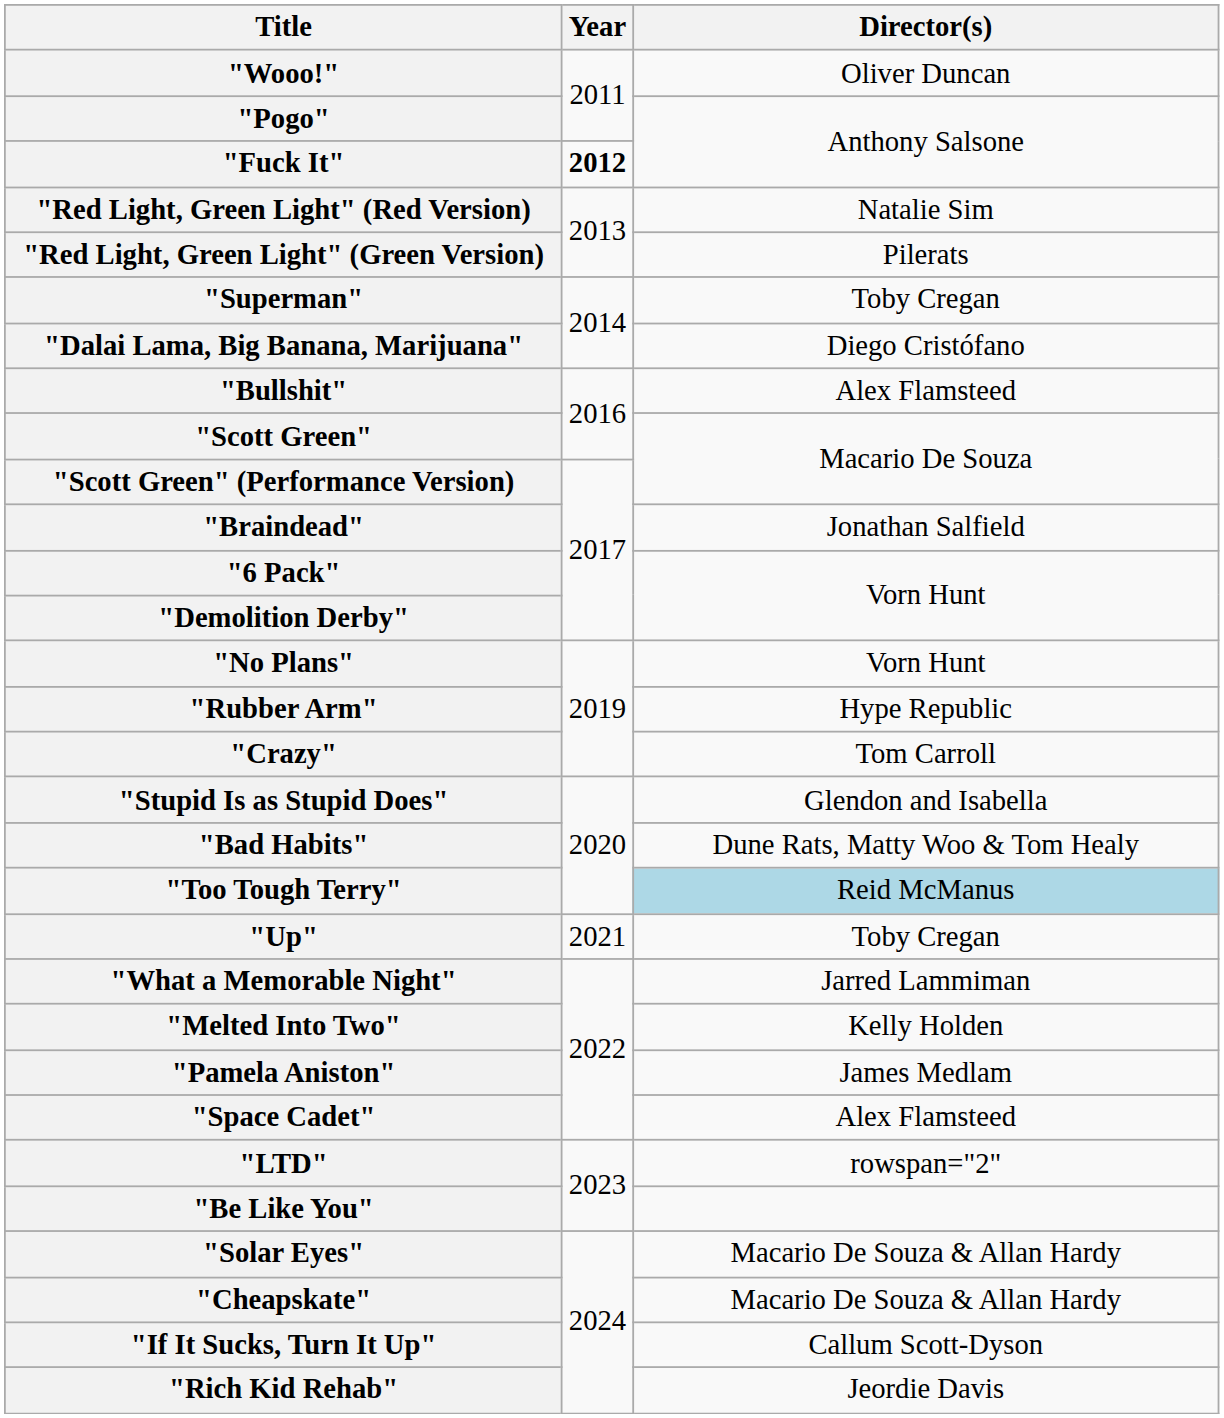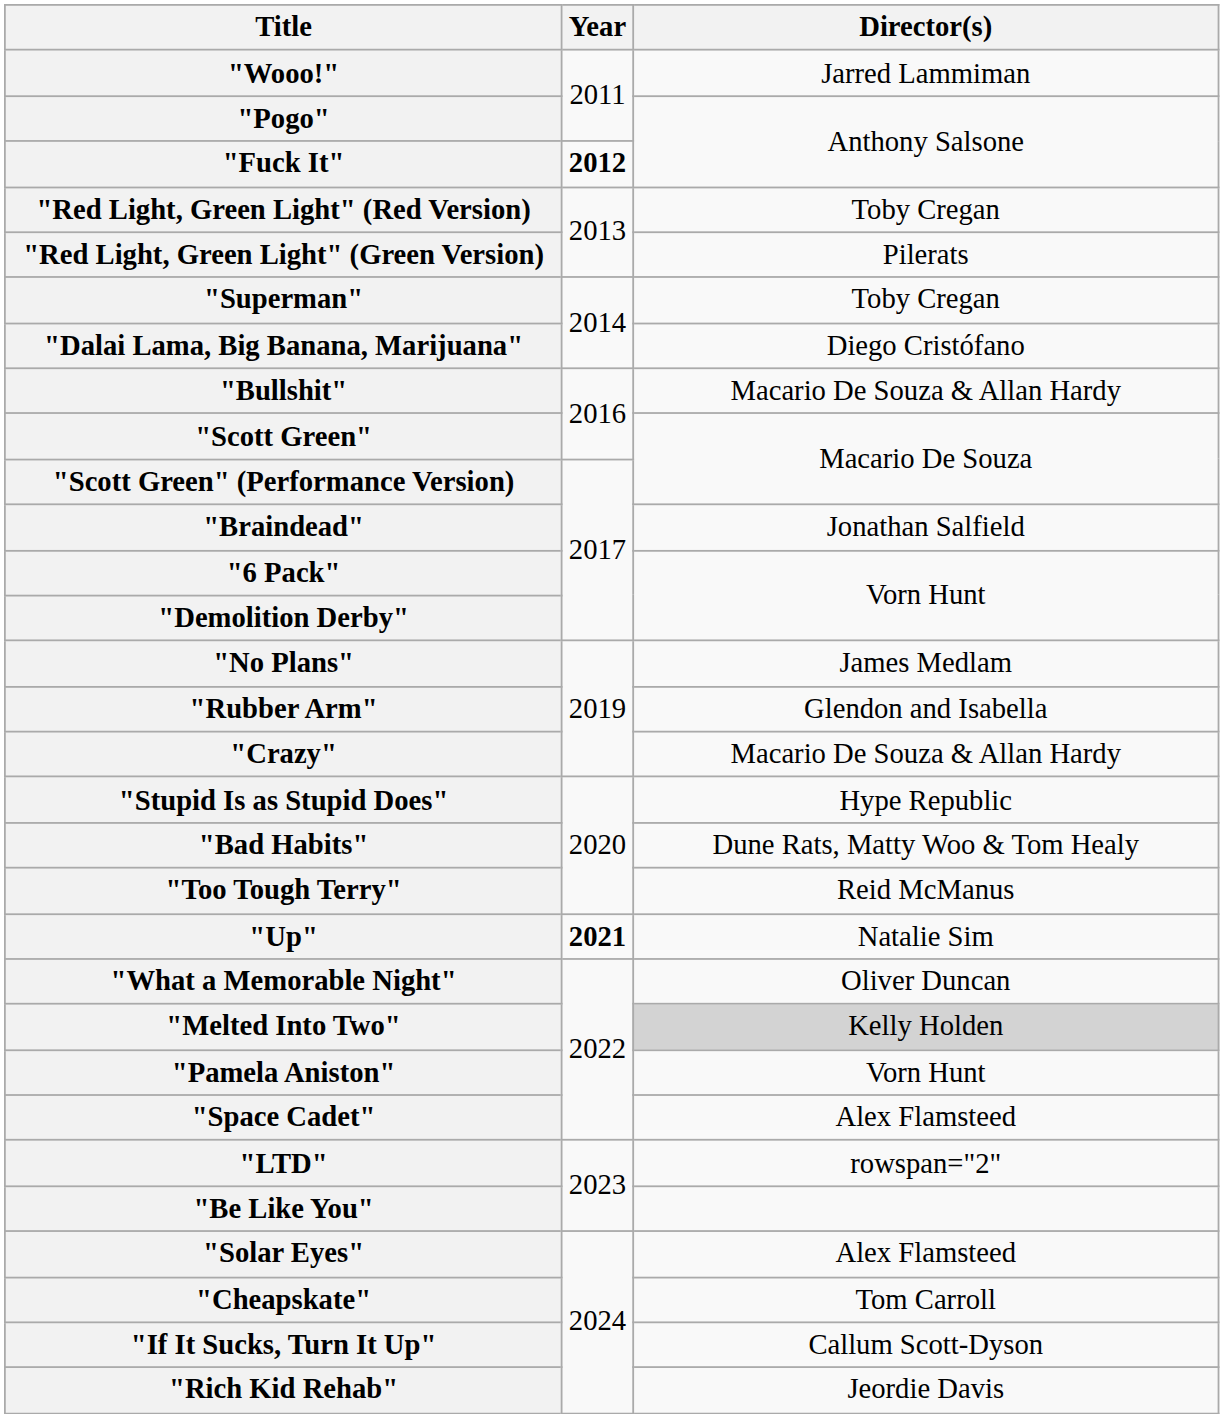(926, 72) Oliver Duncan -> (926, 72) Jarred Lammiman
(926, 208) Natalie Sim -> (926, 208) Toby Cregan
(926, 390) Alex Flamsteed -> (926, 390) Macario De Souza & Allan Hardy
(926, 663) Vorn Hunt -> (926, 663) James Medlam
(926, 708) Hype Republic -> (926, 708) Glendon and Isabella
(926, 753) Tom Carroll -> (926, 753) Macario De Souza & Allan Hardy
(926, 799) Glendon and Isabella -> (926, 799) Hype Republic
(926, 890) lightblue background -> (926, 890) no background
(597, 935) normal -> (597, 935) bold
(926, 935) Toby Cregan -> (926, 935) Natalie Sim
(926, 981) Jarred Lammiman -> (926, 981) Oliver Duncan
(926, 1026) no background -> (926, 1026) lightgrey background
(926, 1071) James Medlam -> (926, 1071) Vorn Hunt
(926, 1253) Macario De Souza & Allan Hardy -> (926, 1253) Alex Flamsteed
(926, 1299) Macario De Souza & Allan Hardy -> (926, 1299) Tom Carroll
